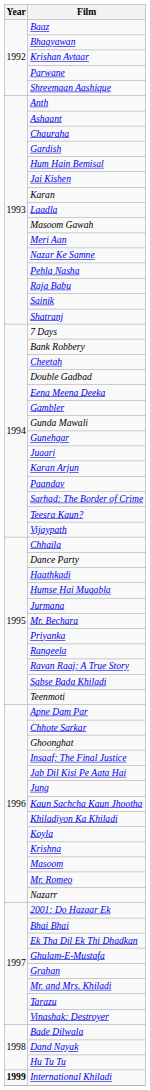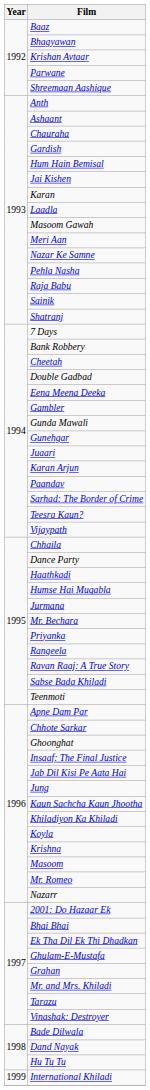(16, 1077) bold -> (16, 1077) normal
